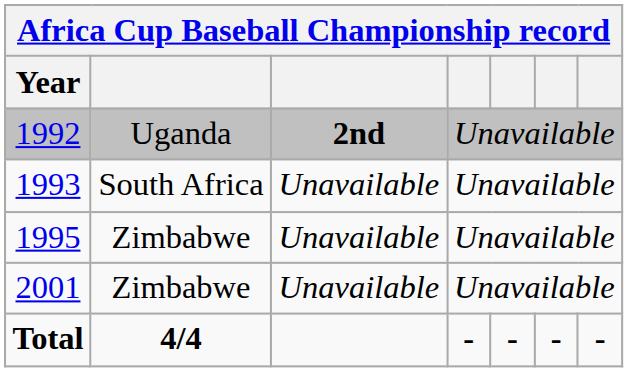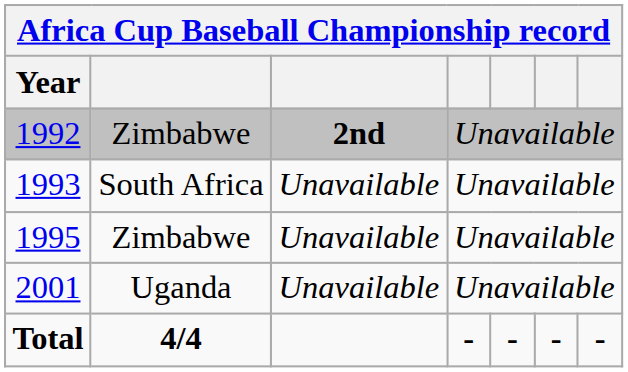(181, 133) Uganda -> (181, 133) Zimbabwe
(181, 287) Zimbabwe -> (181, 287) Uganda
